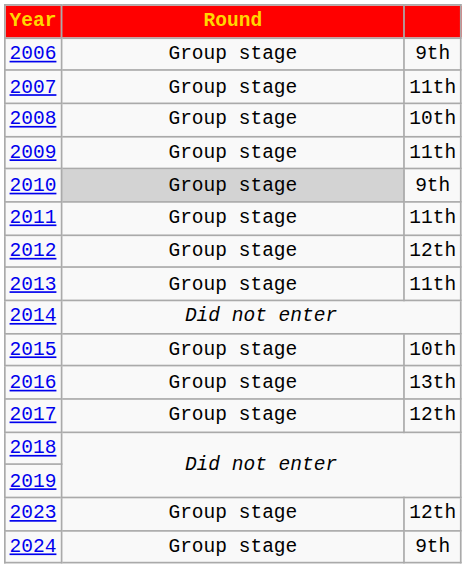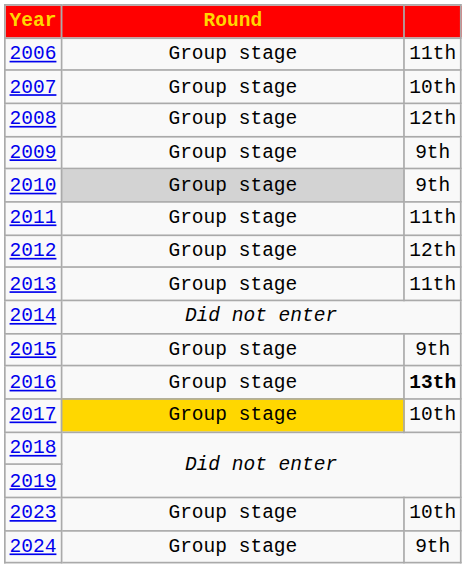(433, 54) 9th -> (433, 54) 11th
(433, 87) 11th -> (433, 87) 10th
(433, 119) 10th -> (433, 119) 12th
(433, 152) 11th -> (433, 152) 9th
(433, 349) 10th -> (433, 349) 9th
(433, 382) normal -> (433, 382) bold
(233, 415) no background -> (233, 415) gold background
(433, 415) 12th -> (433, 415) 10th
(433, 513) 12th -> (433, 513) 10th
